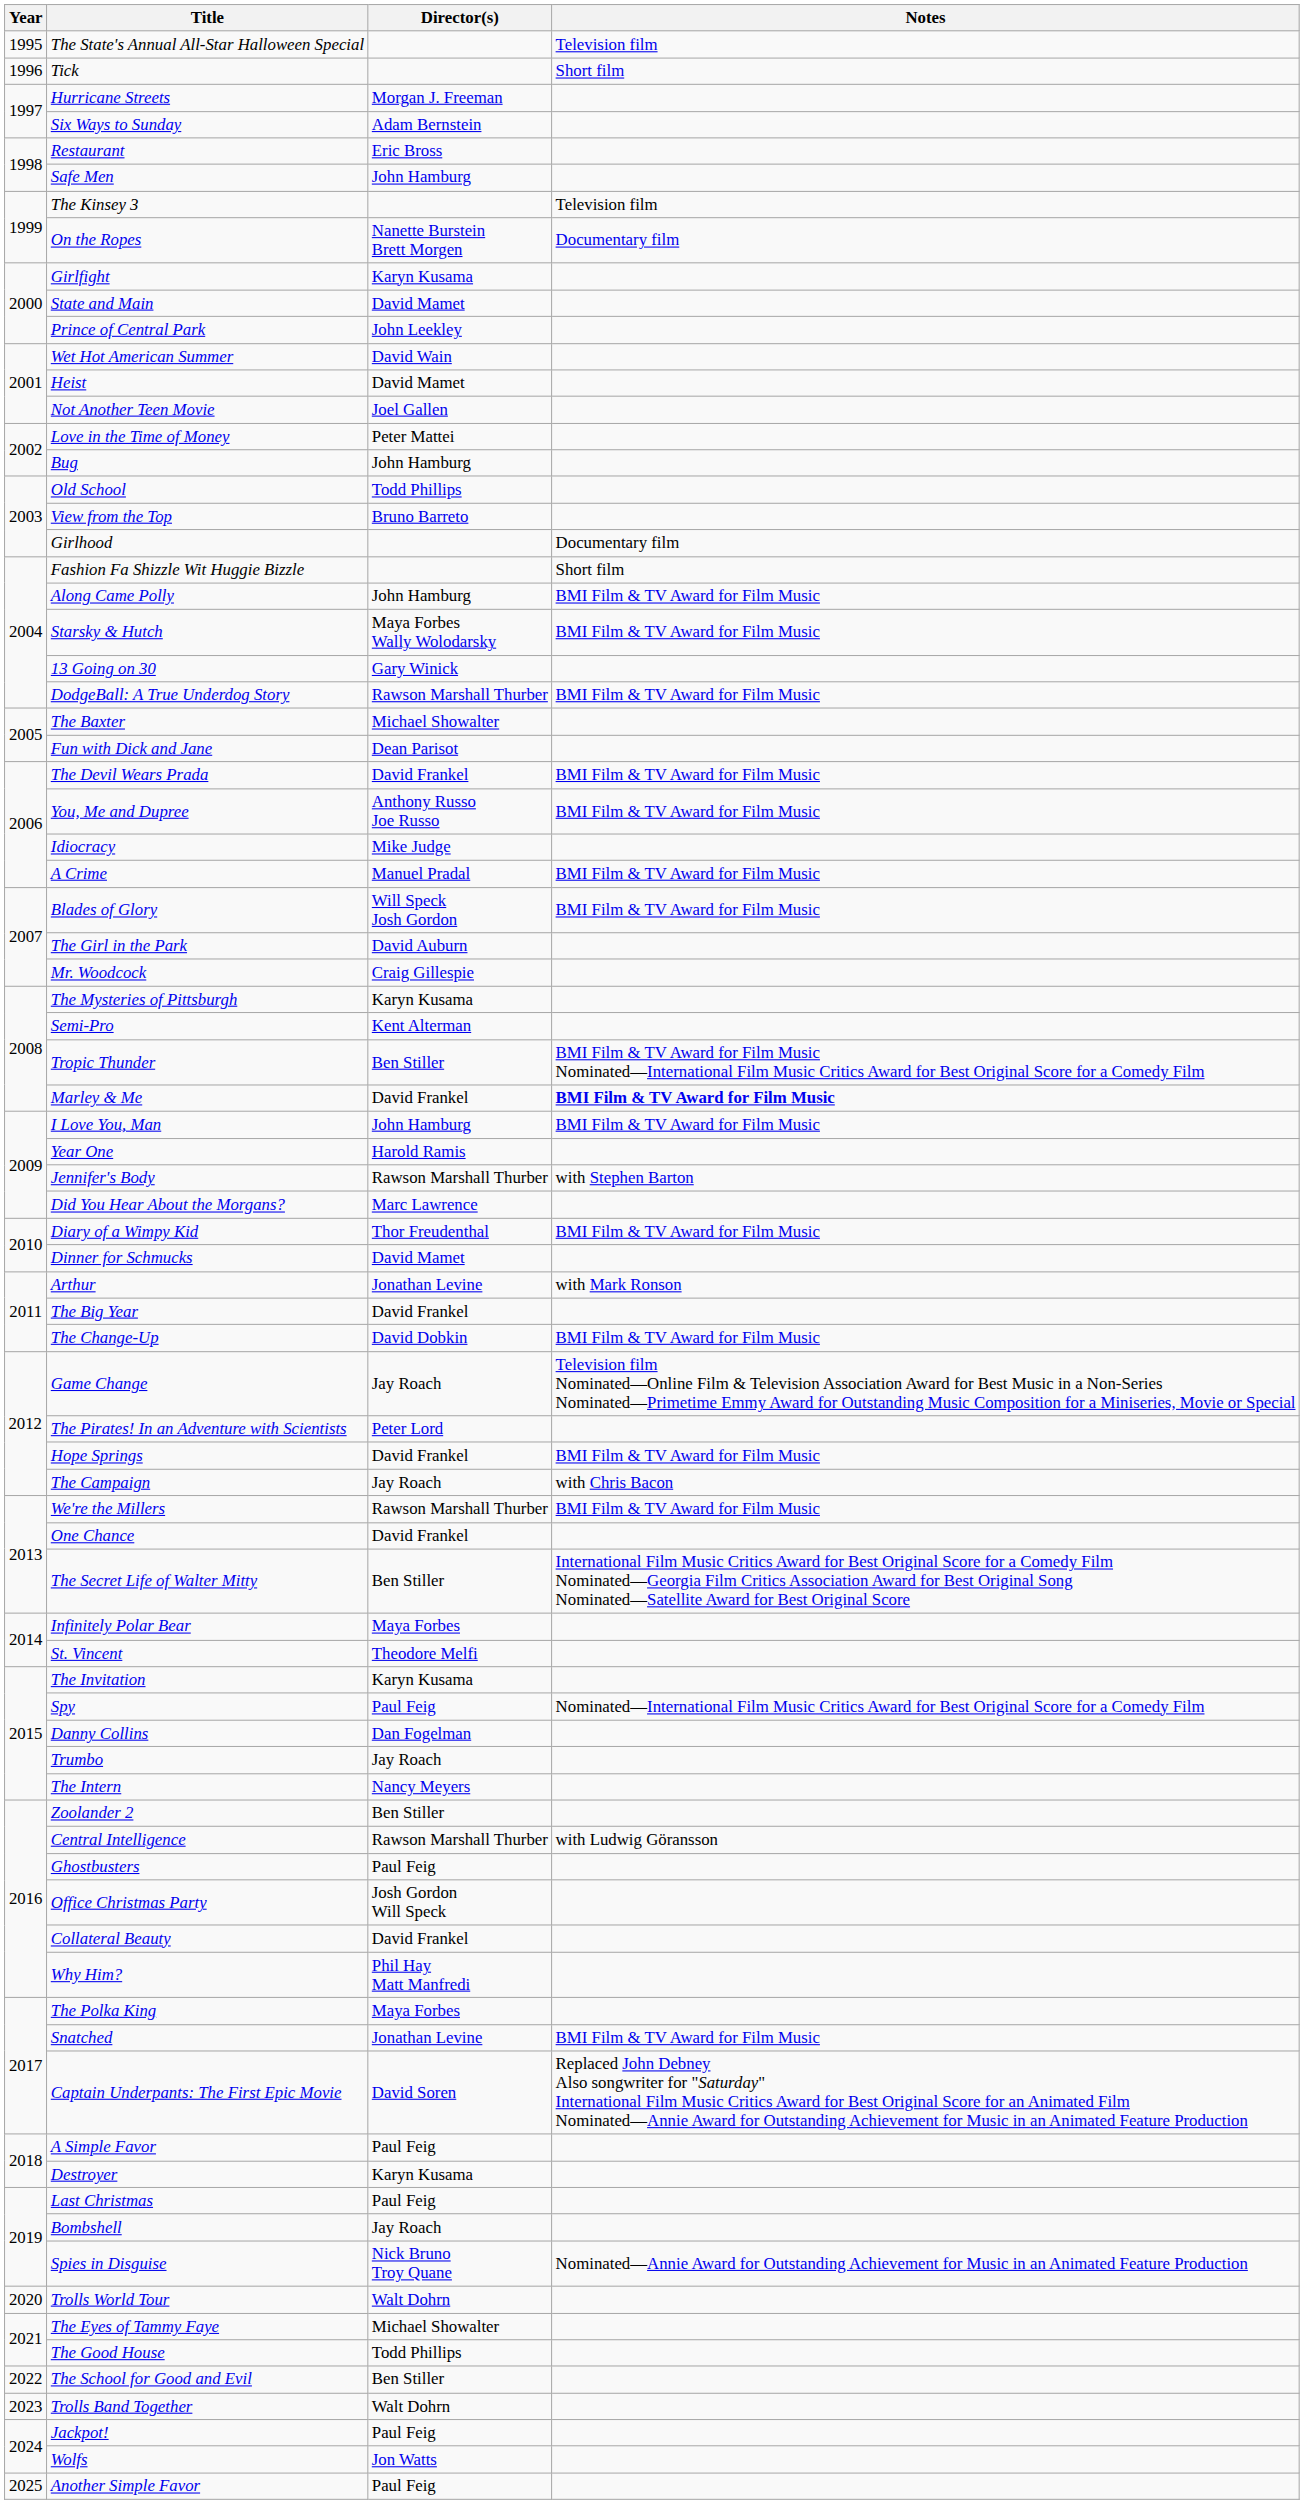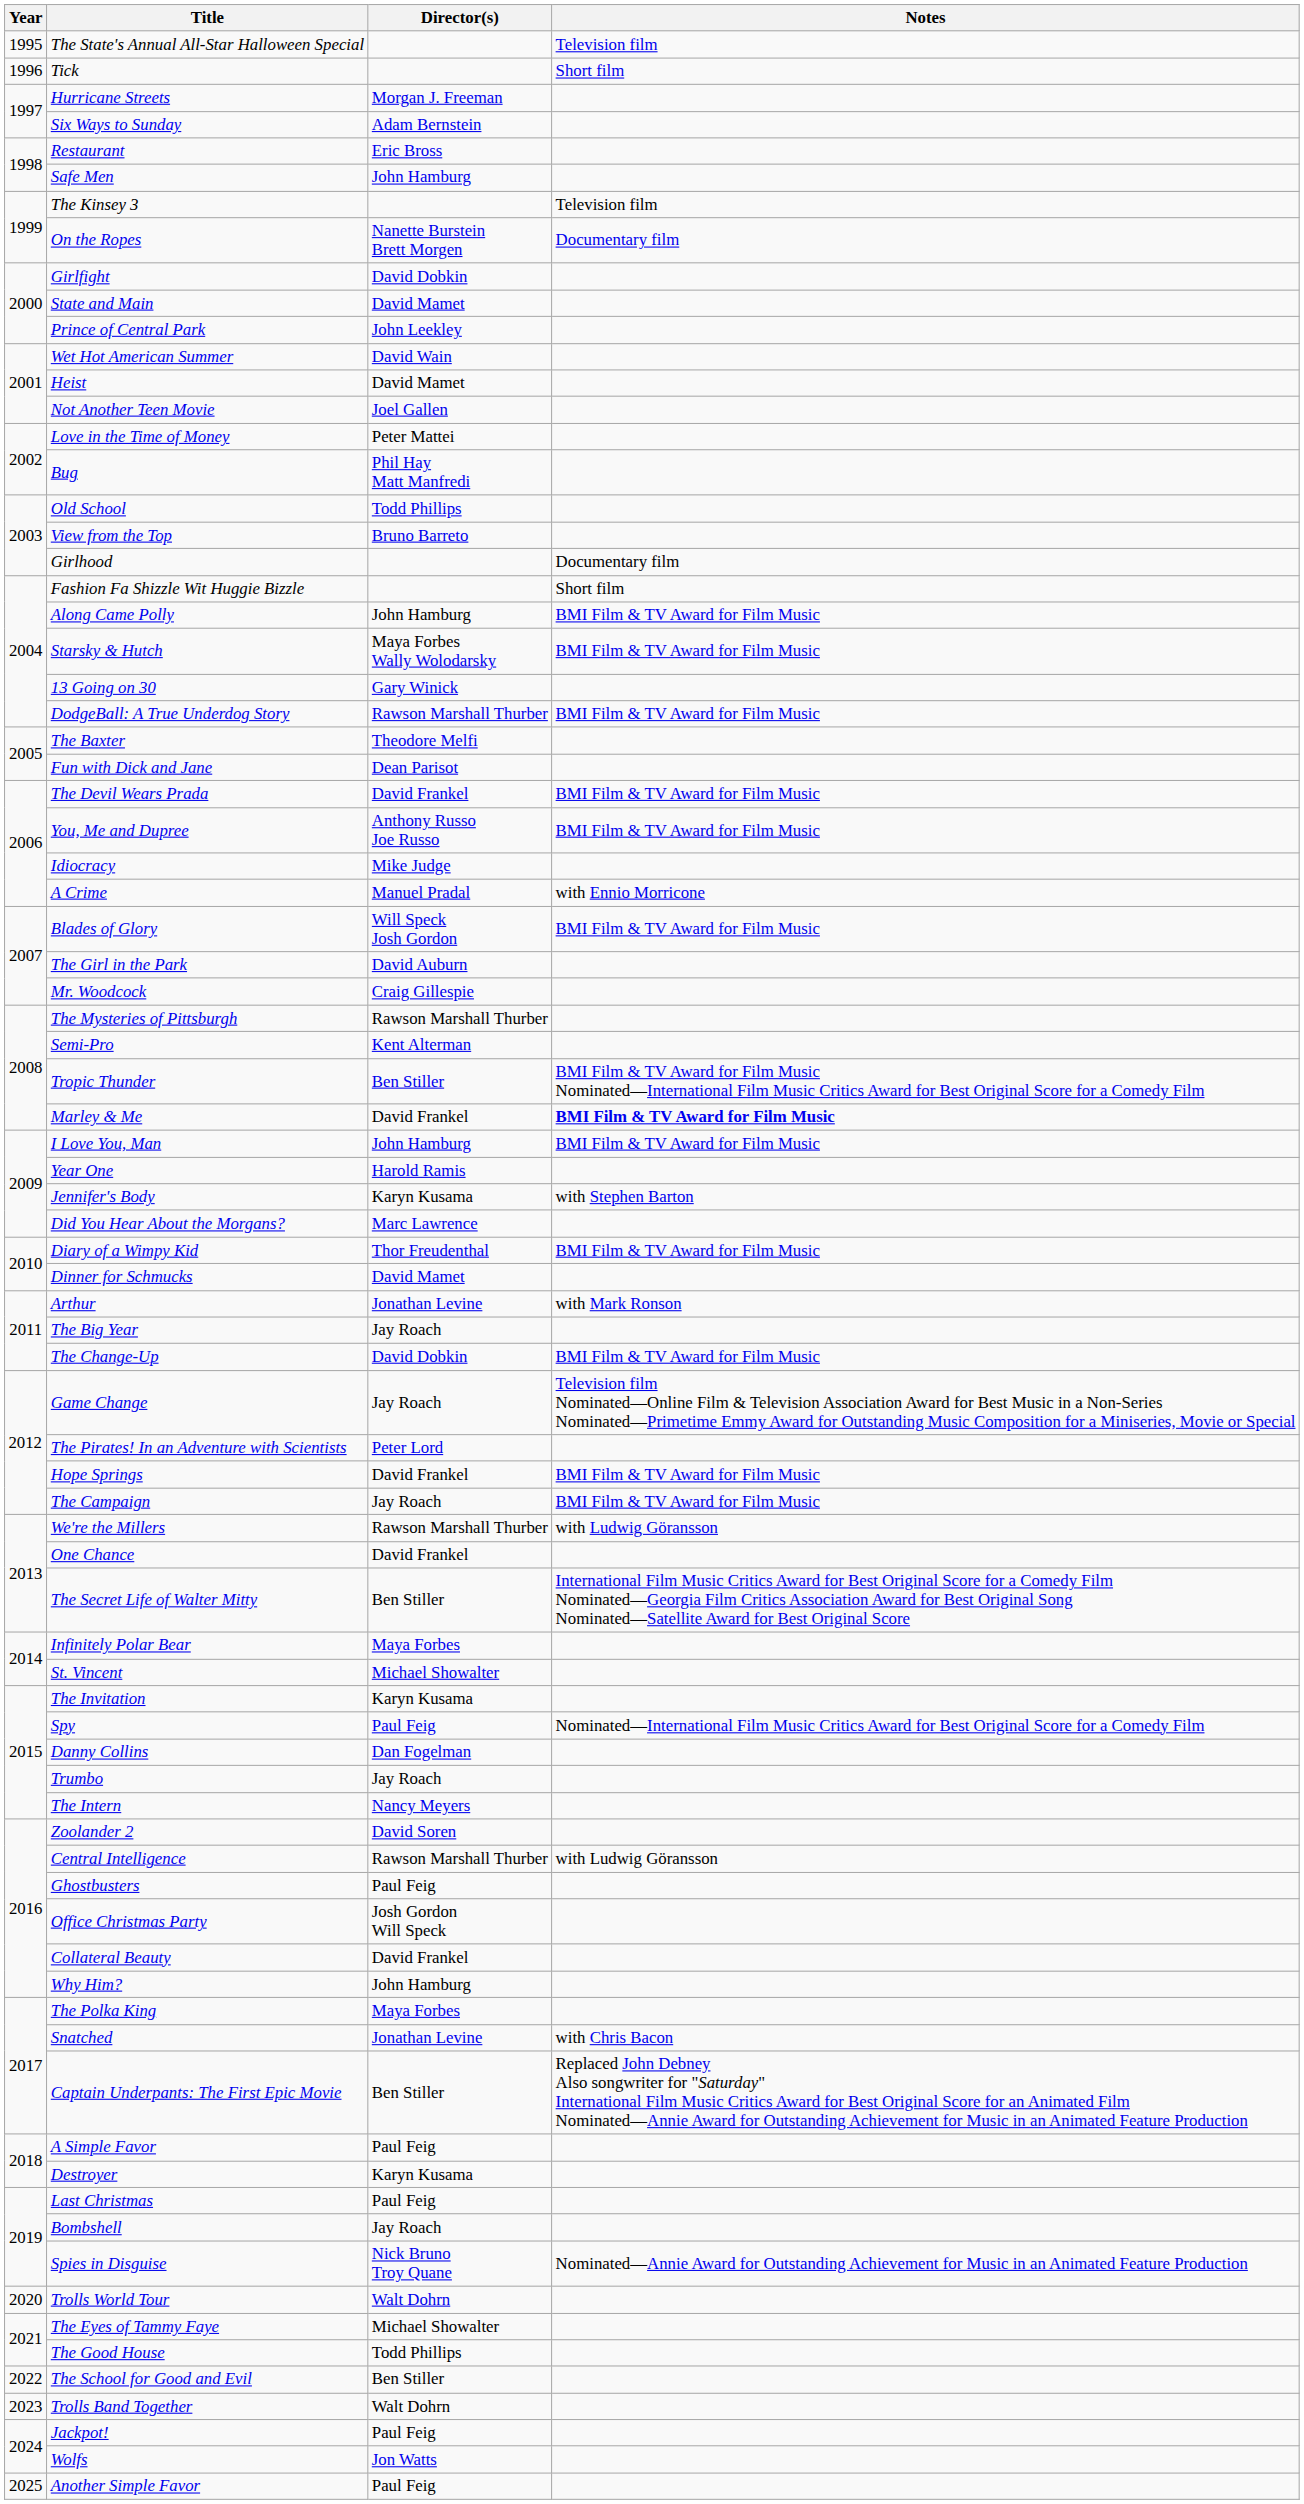(422, 276) Karyn Kusama -> (420, 276) David Dobkin
(421, 463) John Hamburg -> (421, 472) Phil Hay Matt Manfredi
(435, 721) Michael Showalter -> (425, 740) Theodore Melfi
(688, 873) BMI Film & TV Award for Film Music -> (630, 892) with Ennio Morricone
(422, 999) Karyn Kusama -> (460, 1018) Rawson Marshall Thurber
(460, 1178) Rawson Marshall Thurber -> (422, 1196) Karyn Kusama
(420, 1311) David Frankel -> (407, 1330) Jay Roach
(614, 1482) with Chris Bacon -> (688, 1501) BMI Film & TV Award for Film Music
(688, 1508) BMI Film & TV Award for Film Music -> (637, 1527) with Ludwig Göransson
(425, 1653) Theodore Melfi -> (435, 1672) Michael Showalter
(408, 1813) Ben Stiller -> (414, 1832) David Soren
(421, 1974) Phil Hay Matt Manfredi -> (421, 1984) John Hamburg
(688, 2037) BMI Film & TV Award for Film Music -> (614, 2037) with Chris Bacon
(414, 2092) David Soren -> (408, 2092) Ben Stiller
